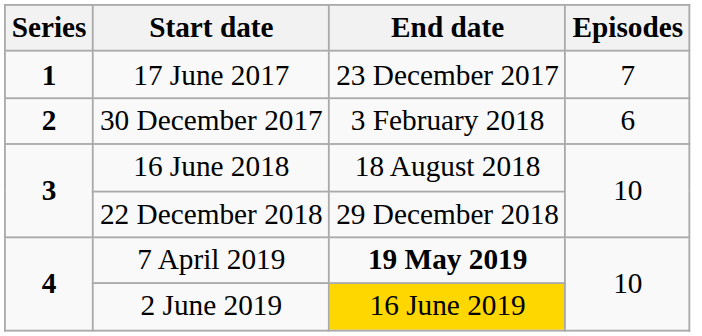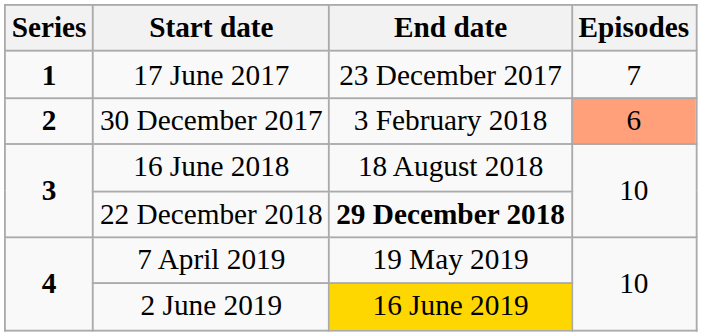(628, 120) no background -> (634, 120) lightsalmon background
(448, 213) normal -> (451, 213) bold
(448, 259) bold -> (451, 259) normal
